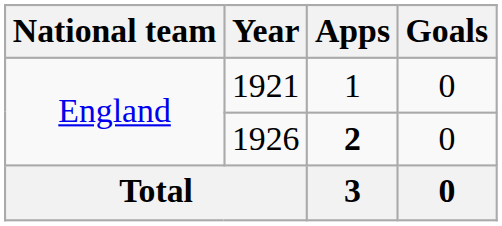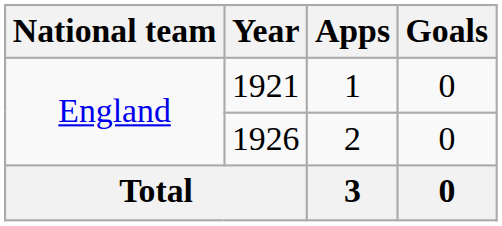(352, 138) bold -> (352, 138) normal
